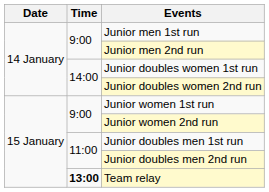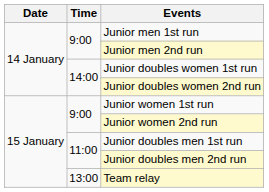(84, 178) bold -> (84, 178) normal
